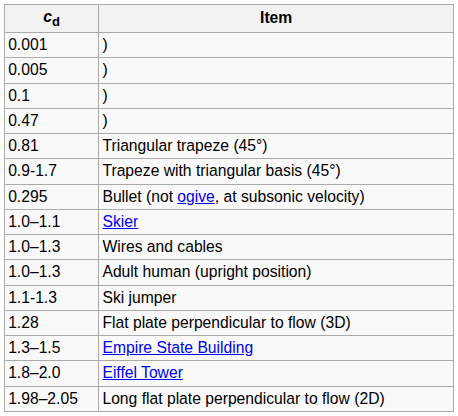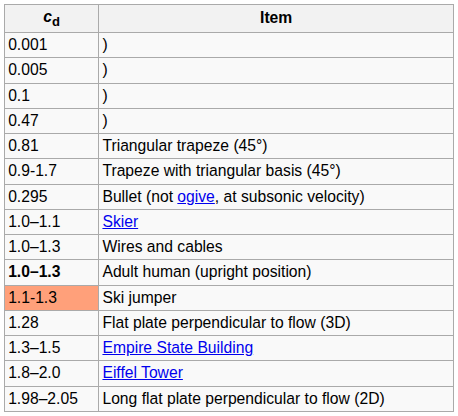(34, 272) normal -> (34, 272) bold
(33, 297) no background -> (33, 297) lightsalmon background
